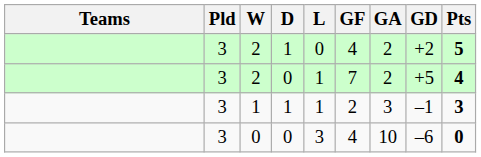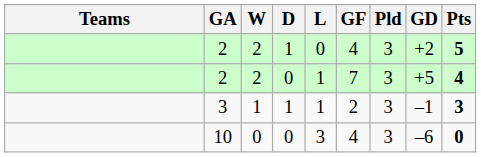columns swapped: (222, 19) <-> (388, 19)
